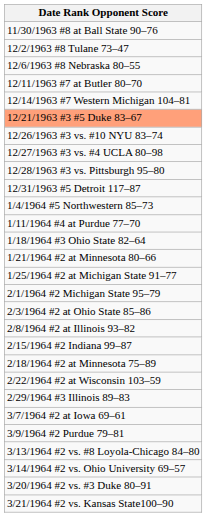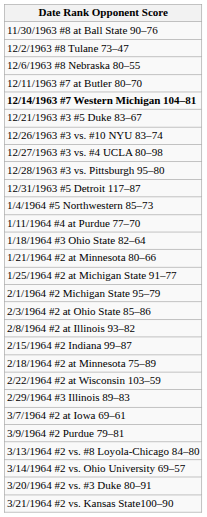(99, 100) normal -> (102, 100) bold
(74, 118) lightsalmon background -> (74, 118) no background
